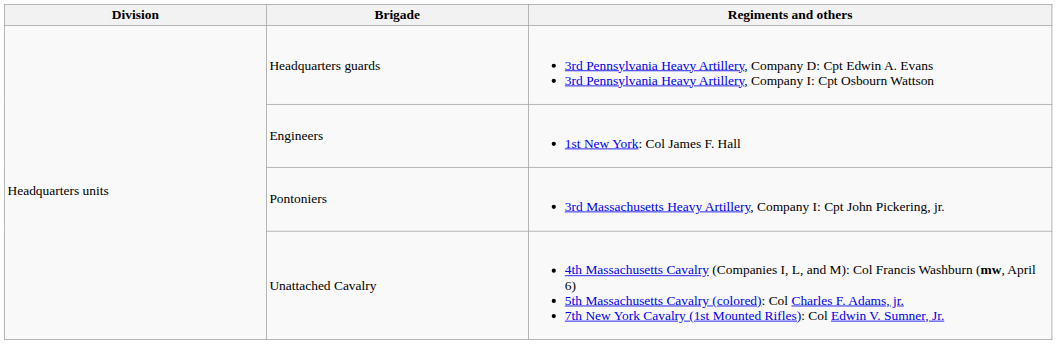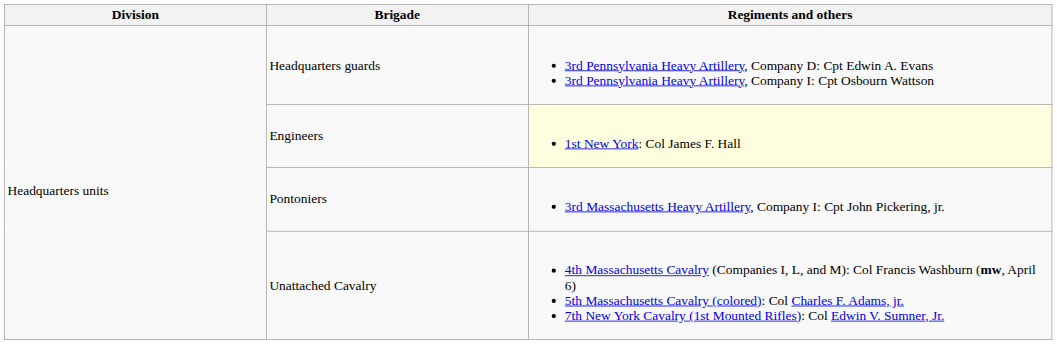(790, 143) no background -> (790, 143) lightyellow background
